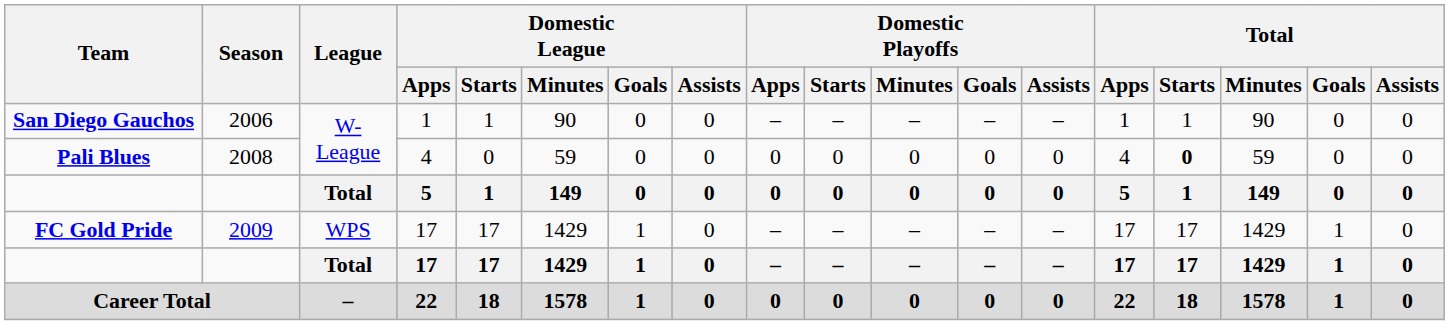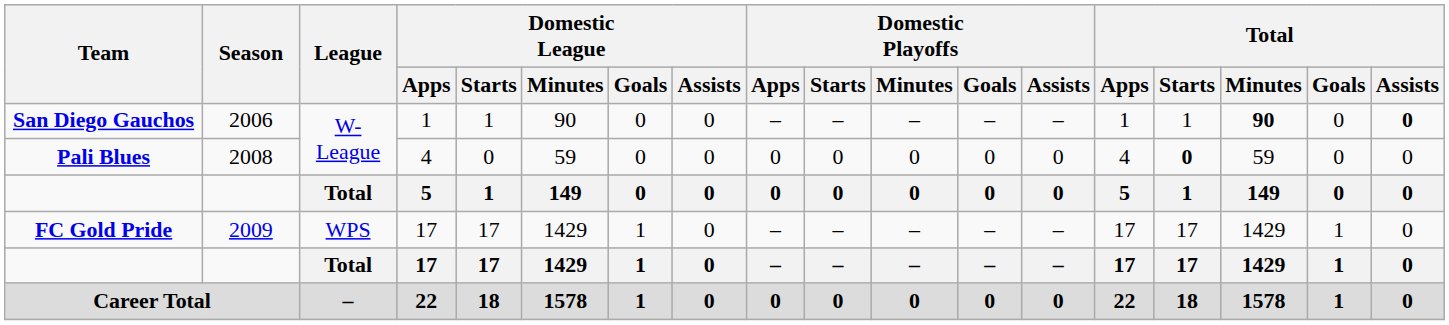(1264, 120) normal -> (1264, 120) bold
(1407, 120) normal -> (1407, 120) bold
